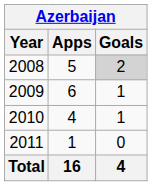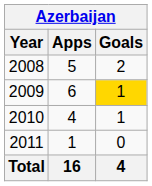(121, 67) lightgrey background -> (121, 67) no background
(121, 92) no background -> (121, 92) gold background
